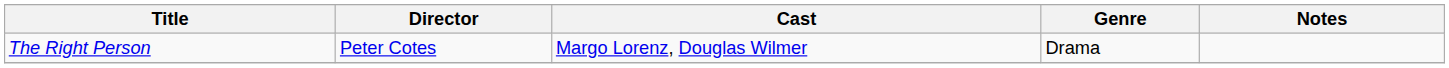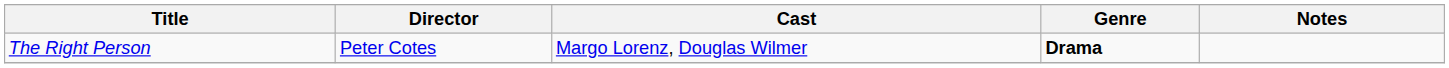(1073, 47) normal -> (1074, 47) bold
